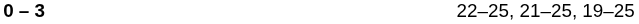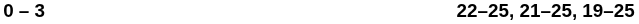(546, 10) normal -> (546, 10) bold
